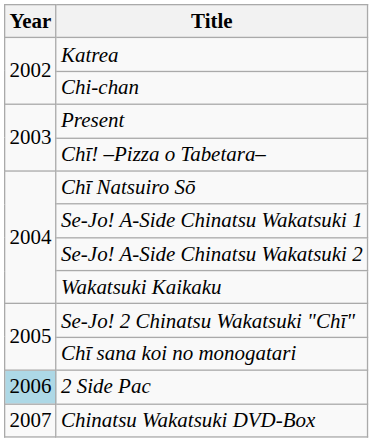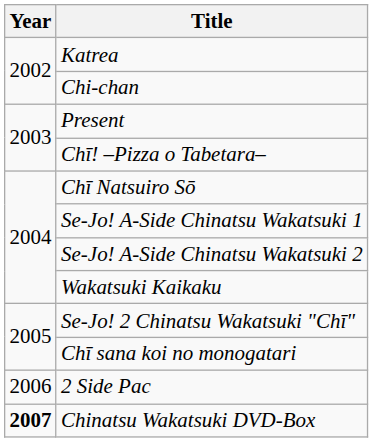(30, 386) lightblue background -> (30, 386) no background
(30, 420) normal -> (30, 420) bold
